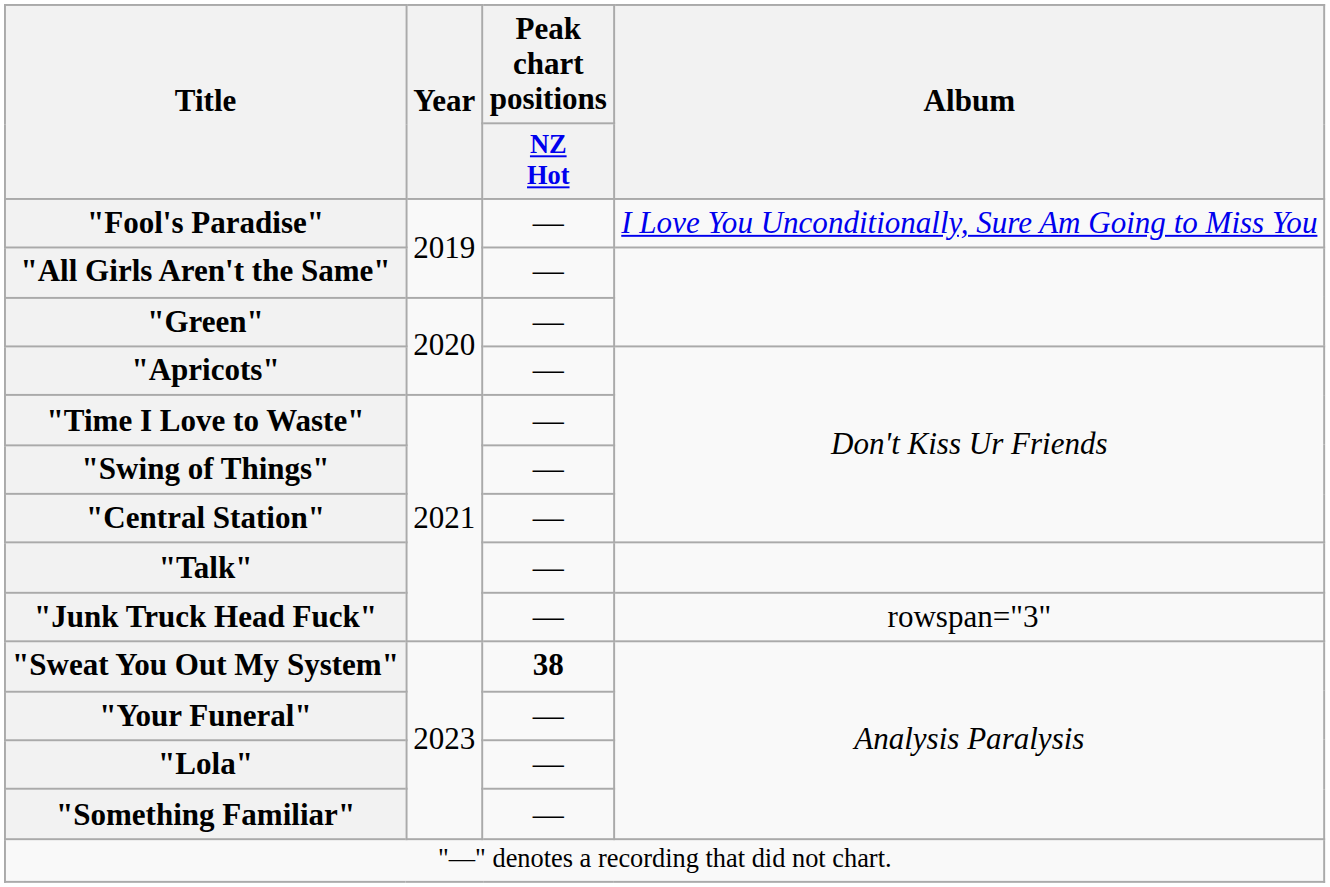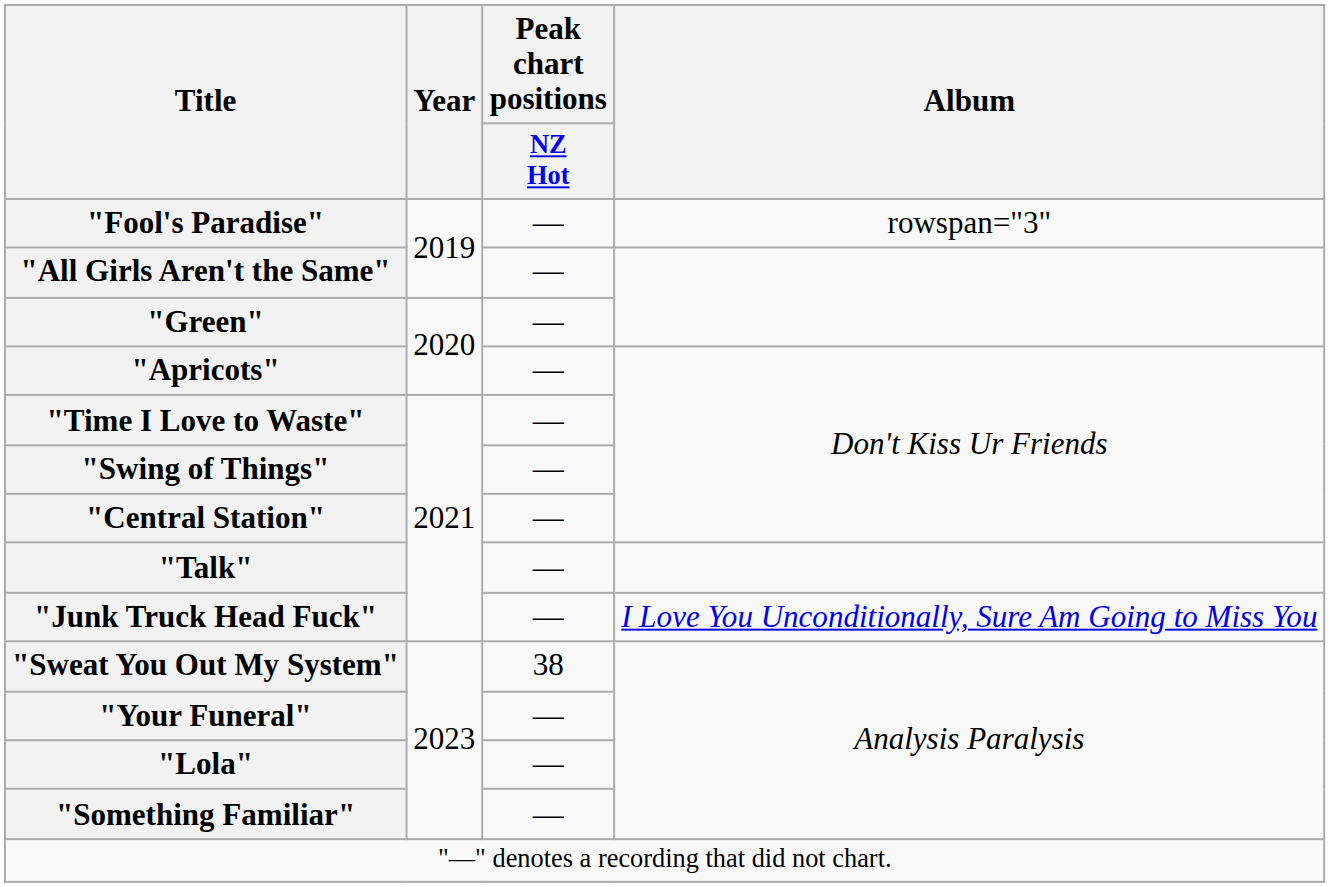(969, 222) I Love You Unconditionally, Sure Am Going to Miss You -> (969, 222) rowspan="3"
(969, 616) rowspan="3" -> (969, 616) I Love You Unconditionally, Sure Am Going to Miss You
(548, 665) bold -> (548, 665) normal
